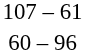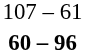(43, 43) normal -> (43, 43) bold
